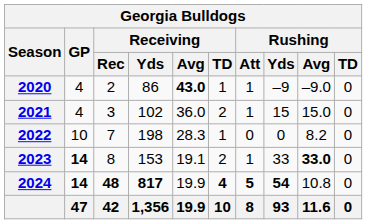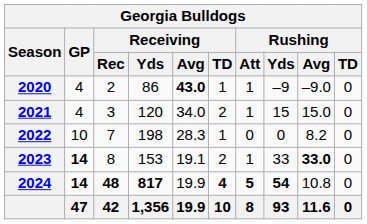(150, 111) 102 -> (150, 111) 120
(191, 111) 36.0 -> (191, 111) 34.0
